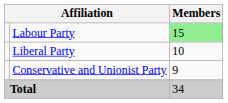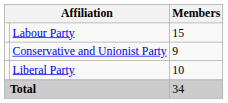(178, 32) lightgreen background -> (178, 32) no background
rows swapped: (44, 51) <-> (90, 70)
